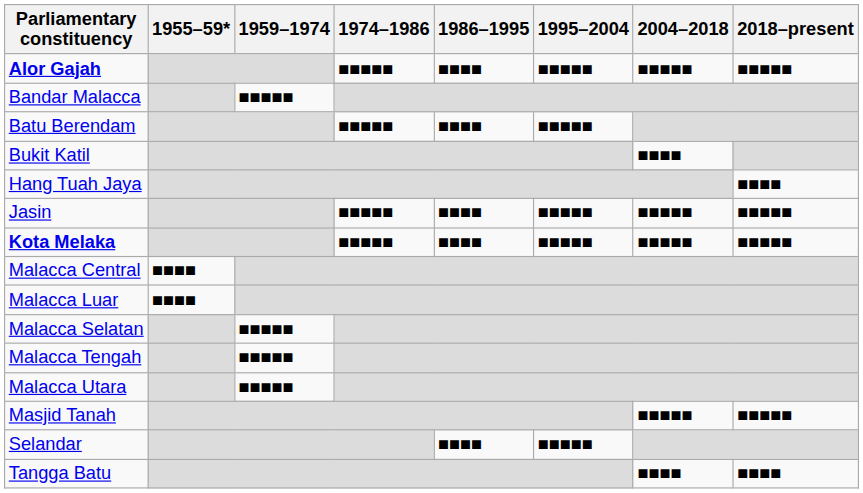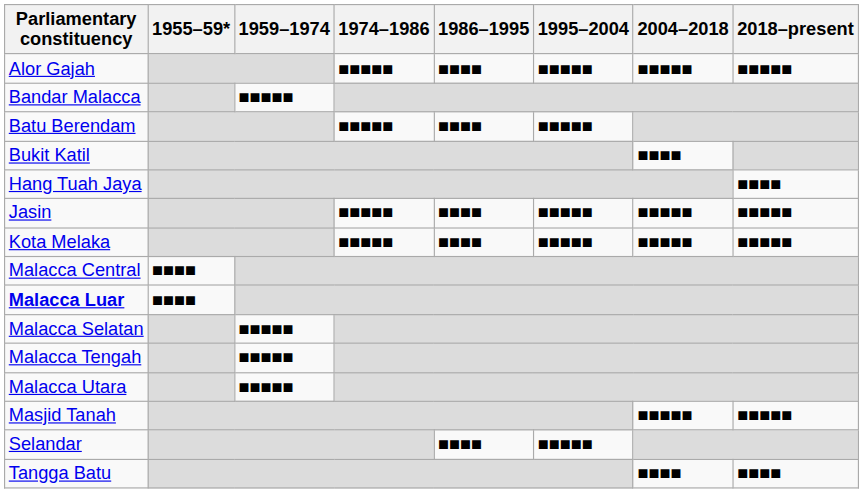(55, 68) bold -> (52, 68) normal
(62, 241) bold -> (59, 241) normal
(64, 299) normal -> (67, 299) bold
